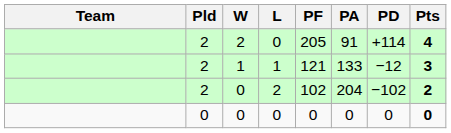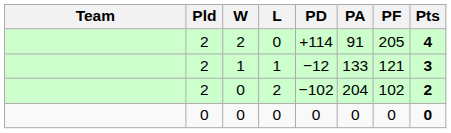columns swapped: (313, 16) <-> (389, 16)
